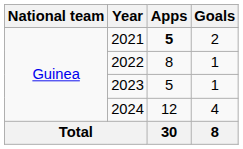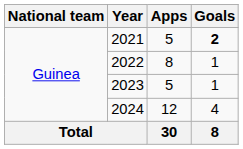(169, 39) bold -> (169, 39) normal
(215, 39) normal -> (215, 39) bold
